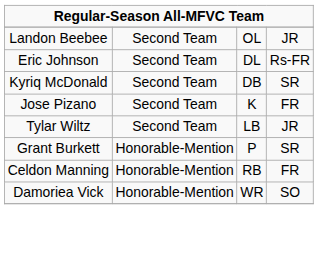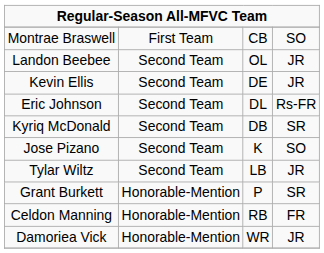+ row: (61, 38)
+ row: (61, 82)
(290, 104) FR -> (296, 148) SO
(290, 193) SO -> (296, 237) JR
